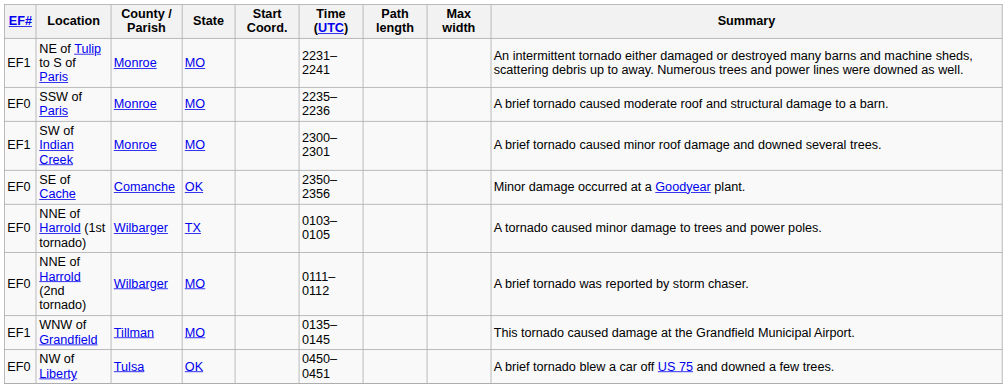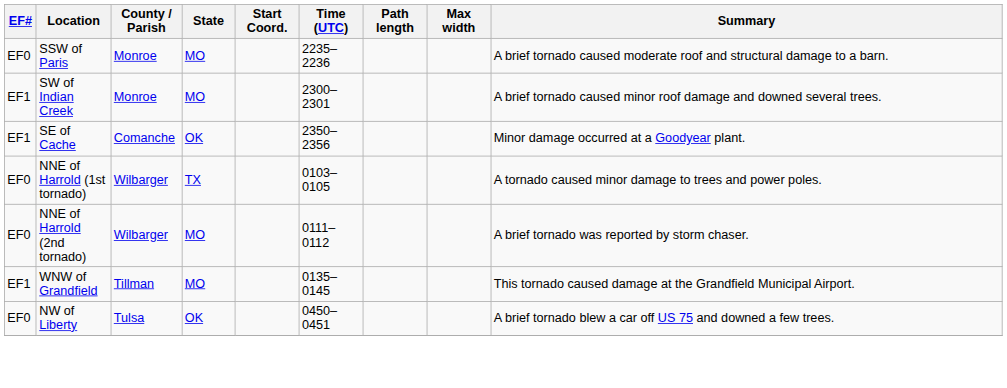- row: (70, 63)
(19, 187) EF0 -> (19, 138) EF1
